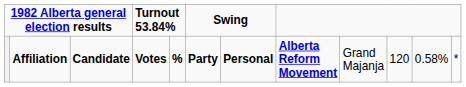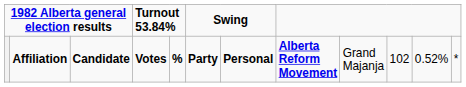(399, 59) 120 -> (399, 59) 102
(432, 59) 0.58% -> (432, 59) 0.52%
